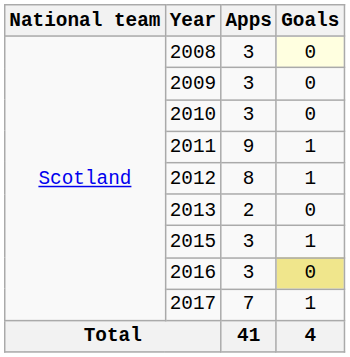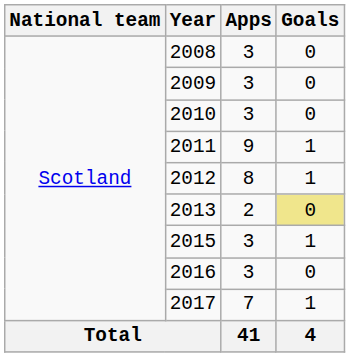(310, 52) lightyellow background -> (310, 52) no background
(310, 210) no background -> (310, 210) khaki background
(310, 273) khaki background -> (310, 273) no background
